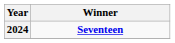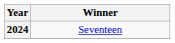(100, 30) bold -> (100, 30) normal
